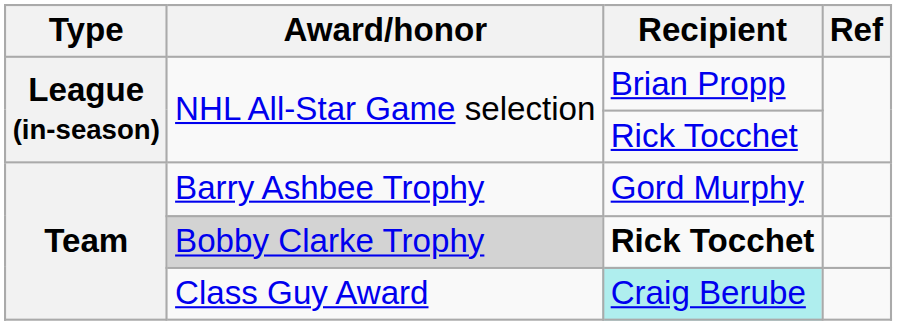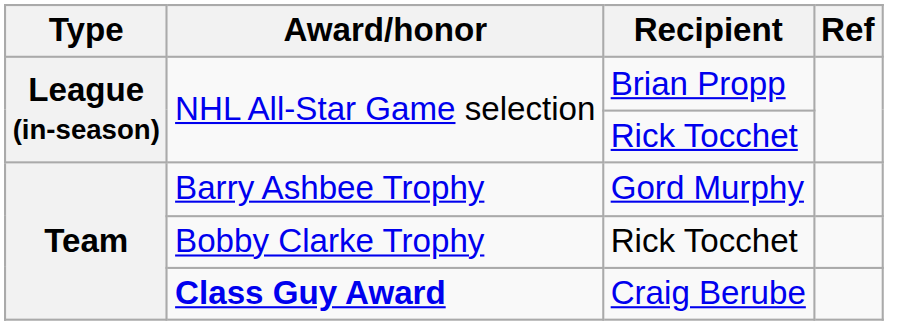(330, 240) lightgrey background -> (330, 240) no background
(713, 240) bold -> (704, 240) normal
(302, 293) normal -> (310, 293) bold
(708, 293) paleturquoise background -> (708, 293) no background
